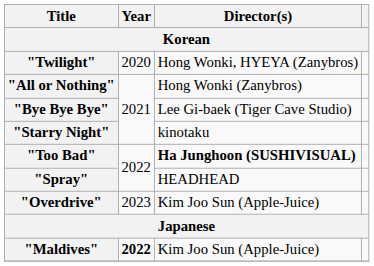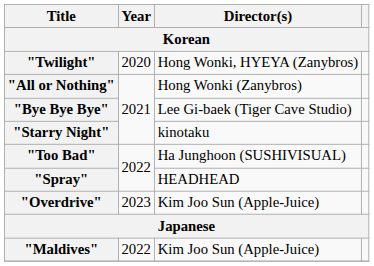(257, 156) bold -> (252, 156) normal
(136, 249) bold -> (136, 249) normal
